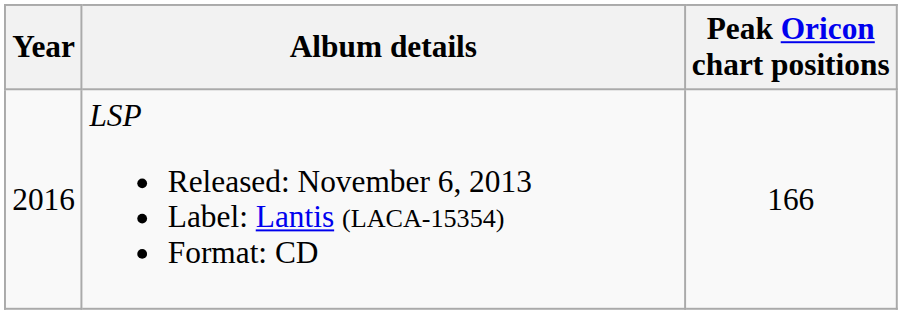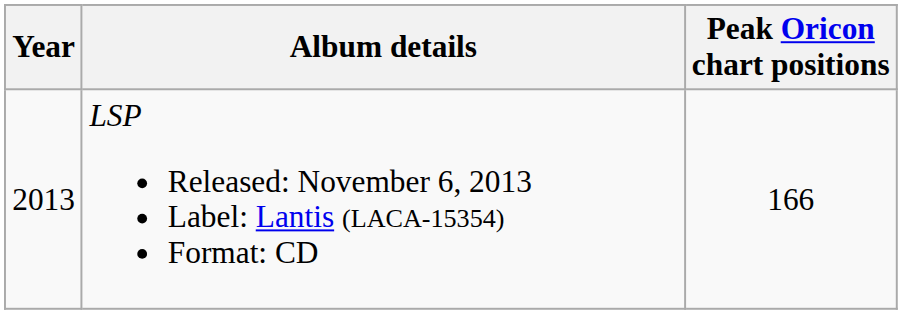(44, 198) 2016 -> (44, 198) 2013
